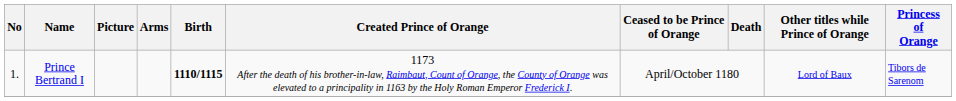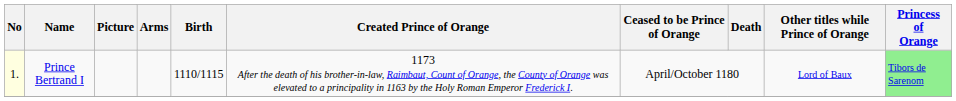(14, 73) no background -> (14, 73) lightyellow background
(198, 73) bold -> (199, 73) normal
(907, 74) no background -> (907, 74) lightgreen background
